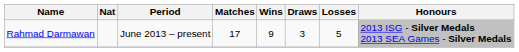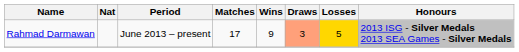(302, 33) no background -> (302, 33) lightsalmon background
(339, 33) no background -> (339, 33) gold background
